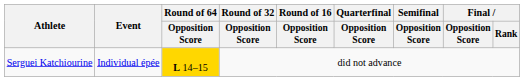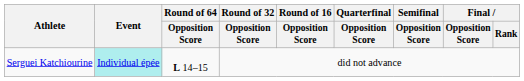(128, 62) no background -> (128, 62) paleturquoise background
(191, 68) gold background -> (191, 68) no background
